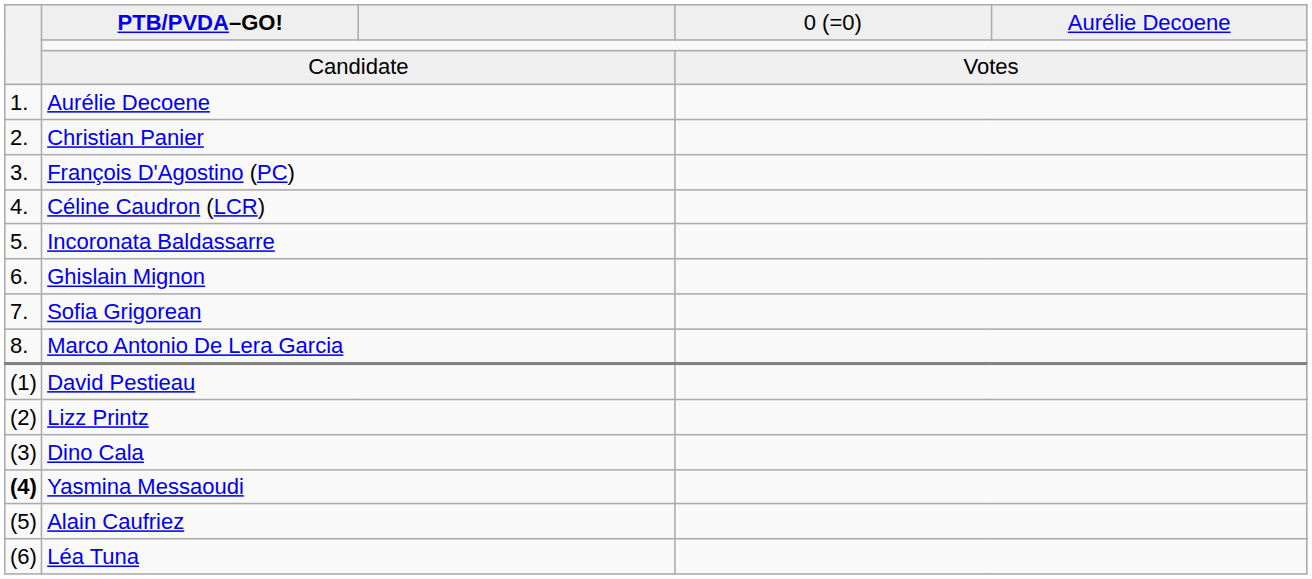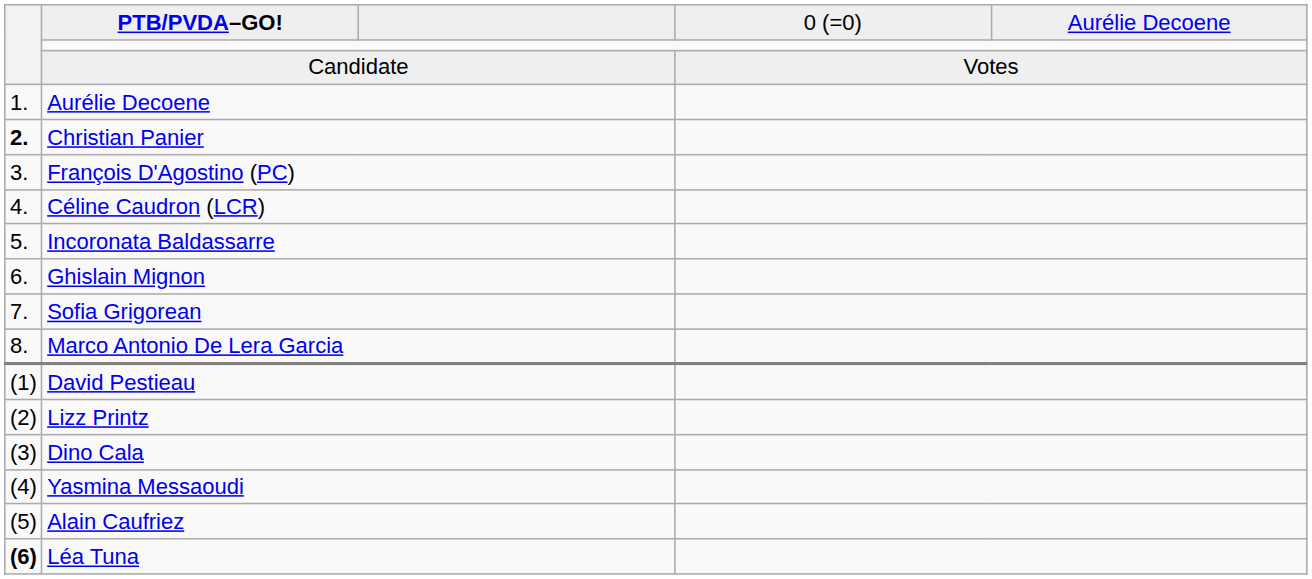(19, 137) normal -> (19, 137) bold
(23, 487) bold -> (23, 487) normal
(23, 557) normal -> (23, 557) bold
